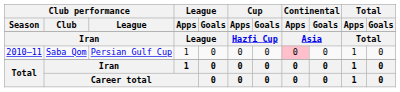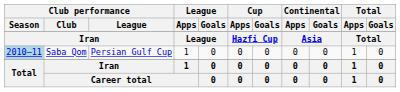(24, 53) no background -> (24, 53) lightblue background
(295, 53) pink background -> (295, 53) no background
